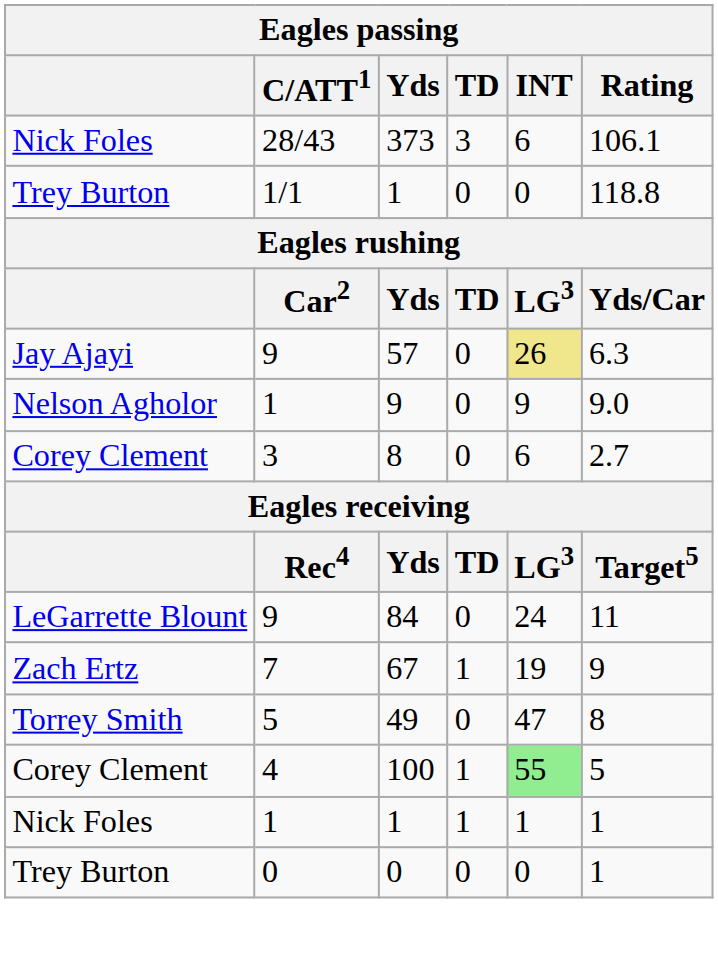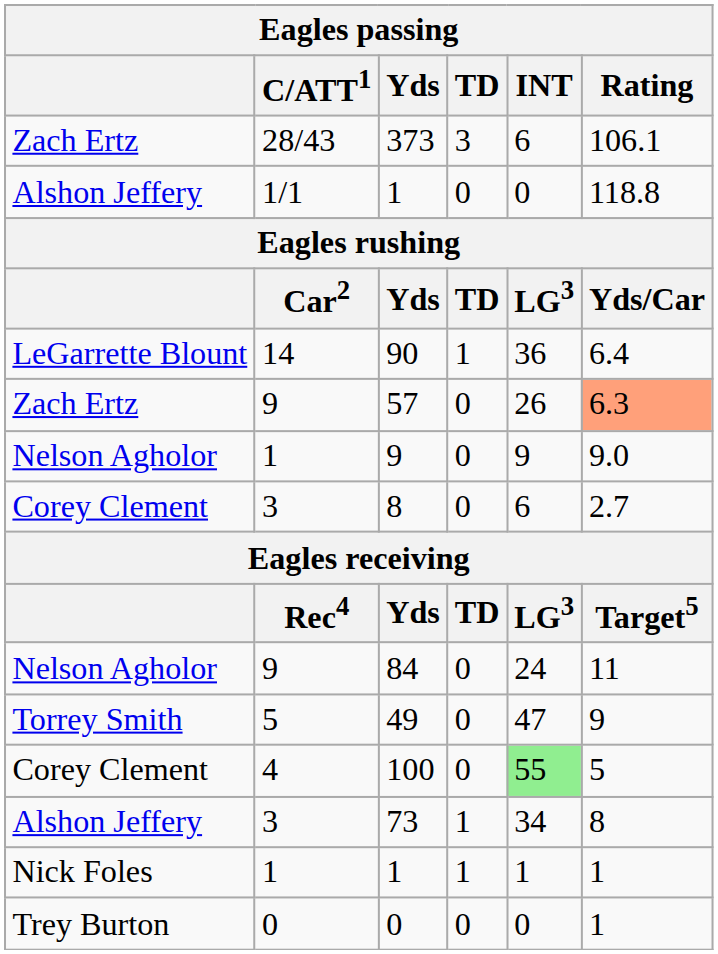(83, 140) Nick Foles -> (75, 140) Zach Ertz
(91, 191) Trey Burton -> (107, 191) Alshon Jeffery
+ row: (278, 353)
(73, 353) Jay Ajayi -> (75, 404) Zach Ertz
(530, 353) khaki background -> (530, 404) no background
(609, 353) no background -> (609, 404) lightsalmon background
(130, 617) LeGarrette Blount -> (115, 668) Nelson Agholor
- row: (270, 668)
(597, 719) 8 -> (597, 719) 9
(463, 770) 1 -> (463, 770) 0
+ row: (270, 821)
